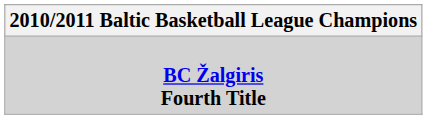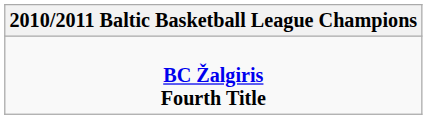(213, 86) lightgrey background -> (213, 86) no background
